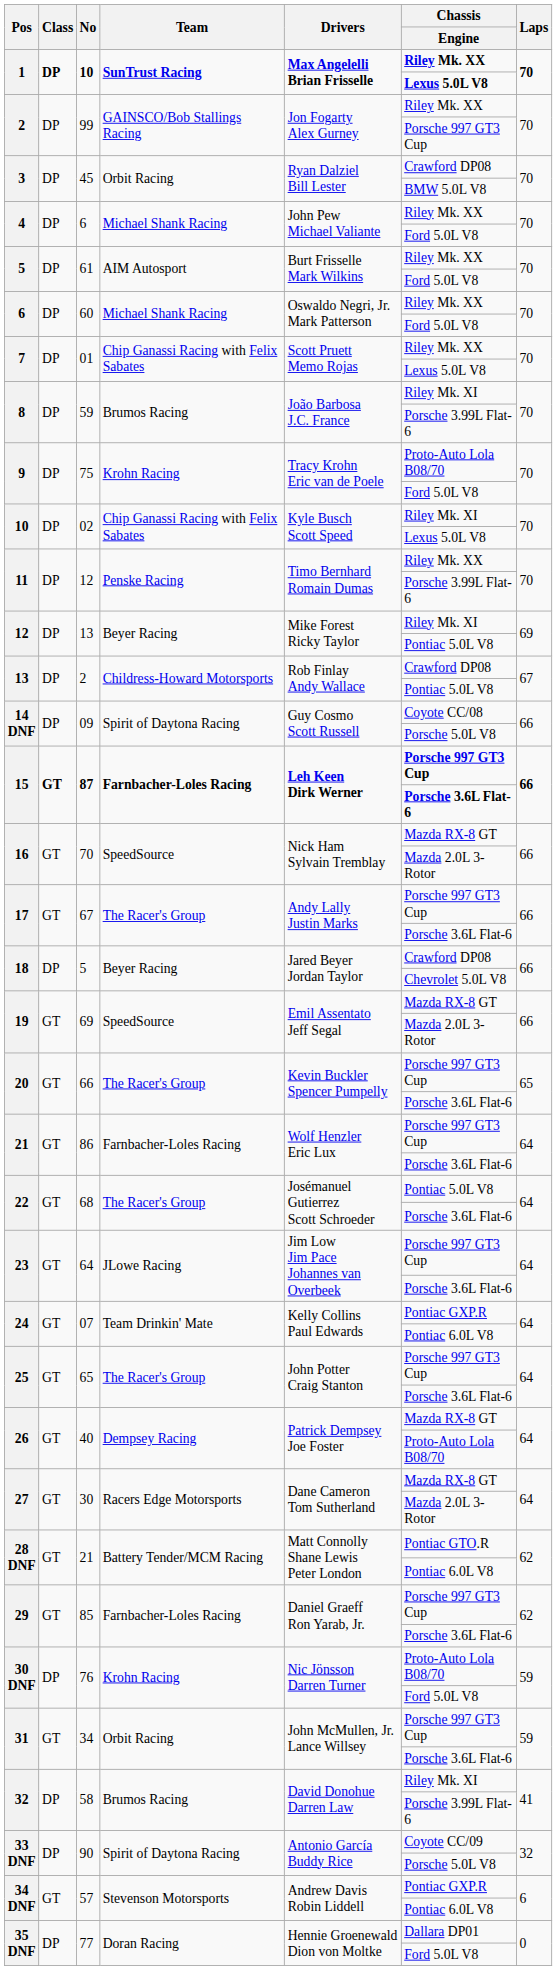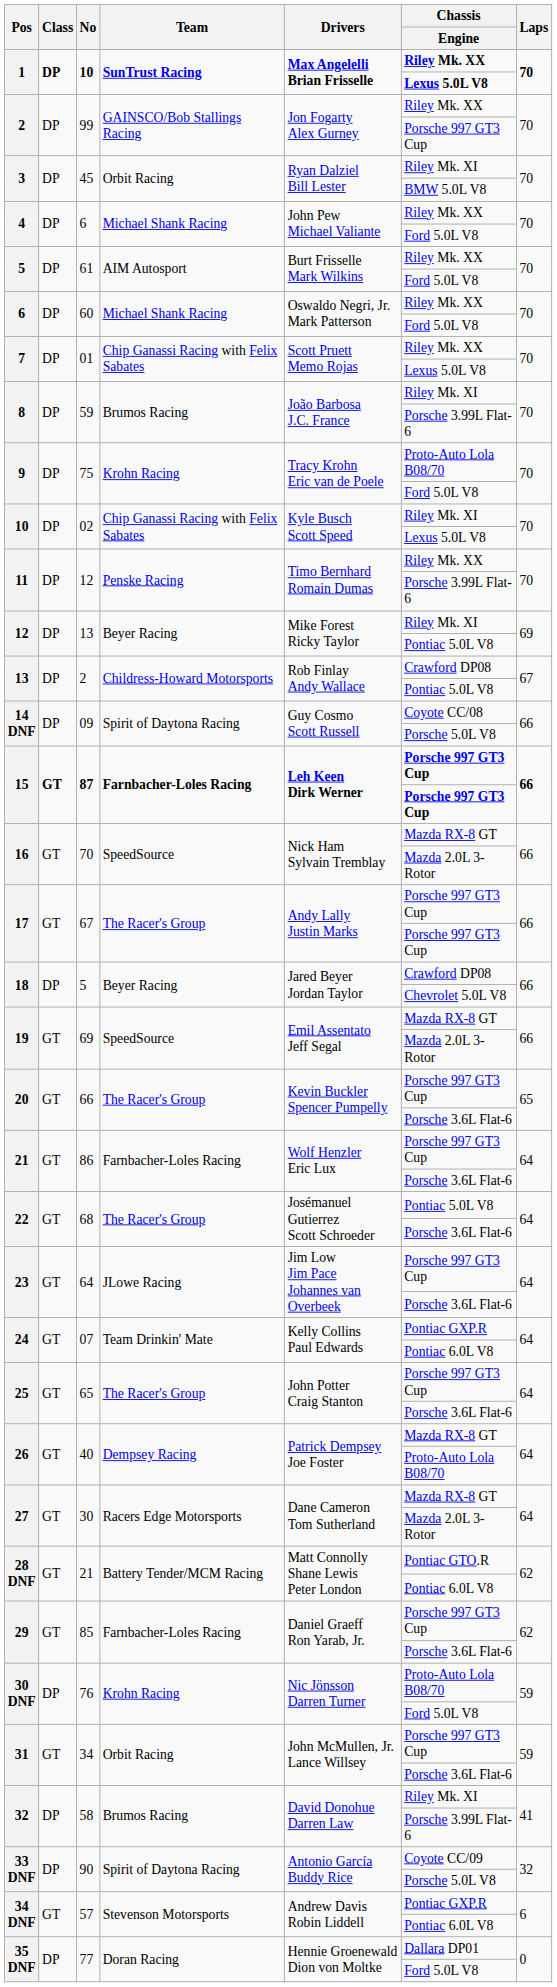(448, 167) Crawford DP08 -> (441, 167) Riley Mk. XI
(458, 804) Porsche 3.6L Flat-6 -> (454, 804) Porsche 997 GT3 Cup
(458, 935) Porsche 3.6L Flat-6 -> (452, 943) Porsche 997 GT3 Cup
